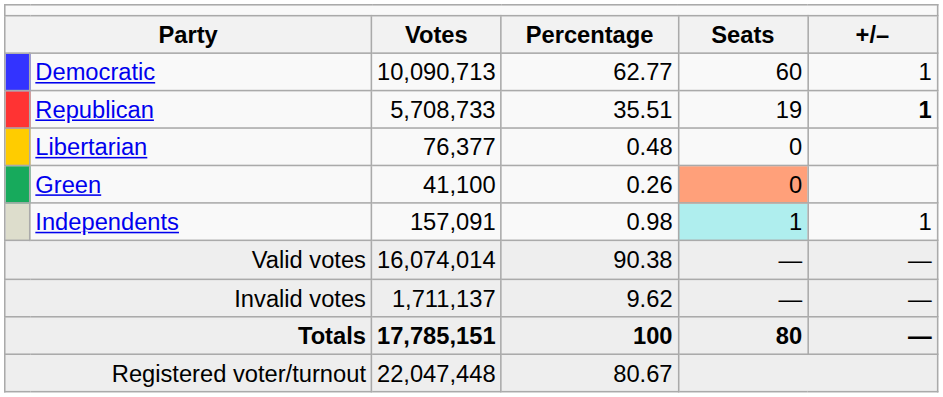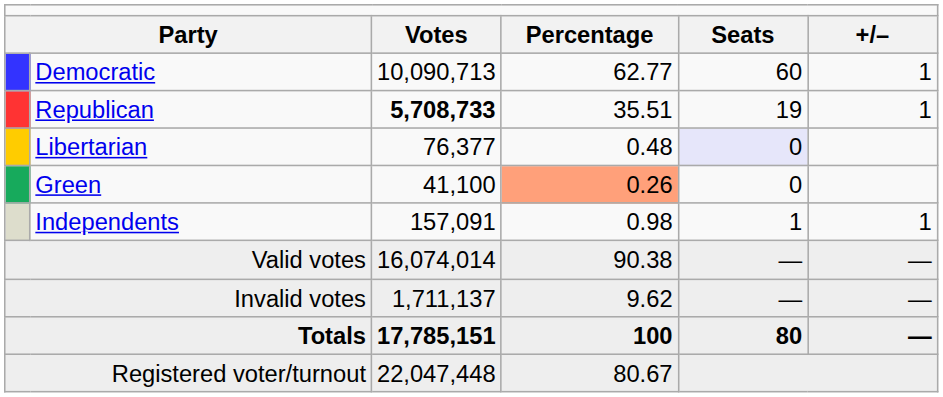(443, 110) normal -> (443, 110) bold
(925, 110) bold -> (925, 110) normal
(796, 147) no background -> (796, 147) lavender background
(649, 185) no background -> (649, 185) lightsalmon background
(796, 185) lightsalmon background -> (796, 185) no background
(796, 222) paleturquoise background -> (796, 222) no background
